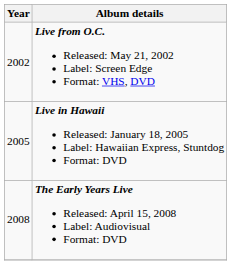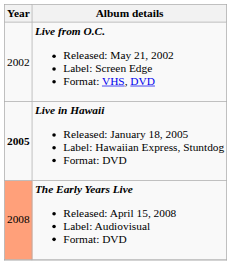(18, 141) normal -> (18, 141) bold
(18, 220) no background -> (18, 220) lightsalmon background
